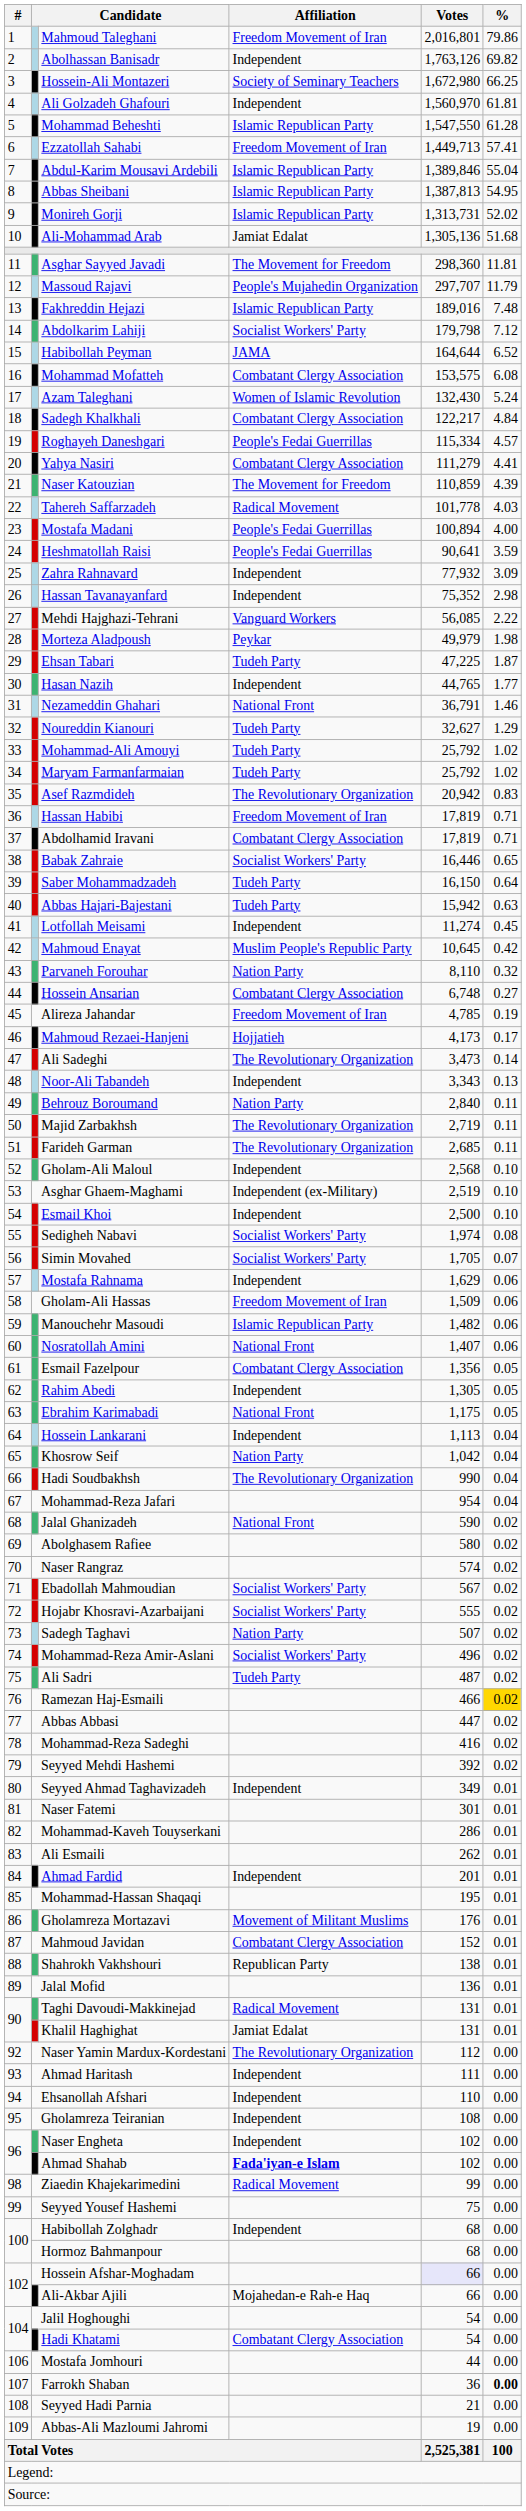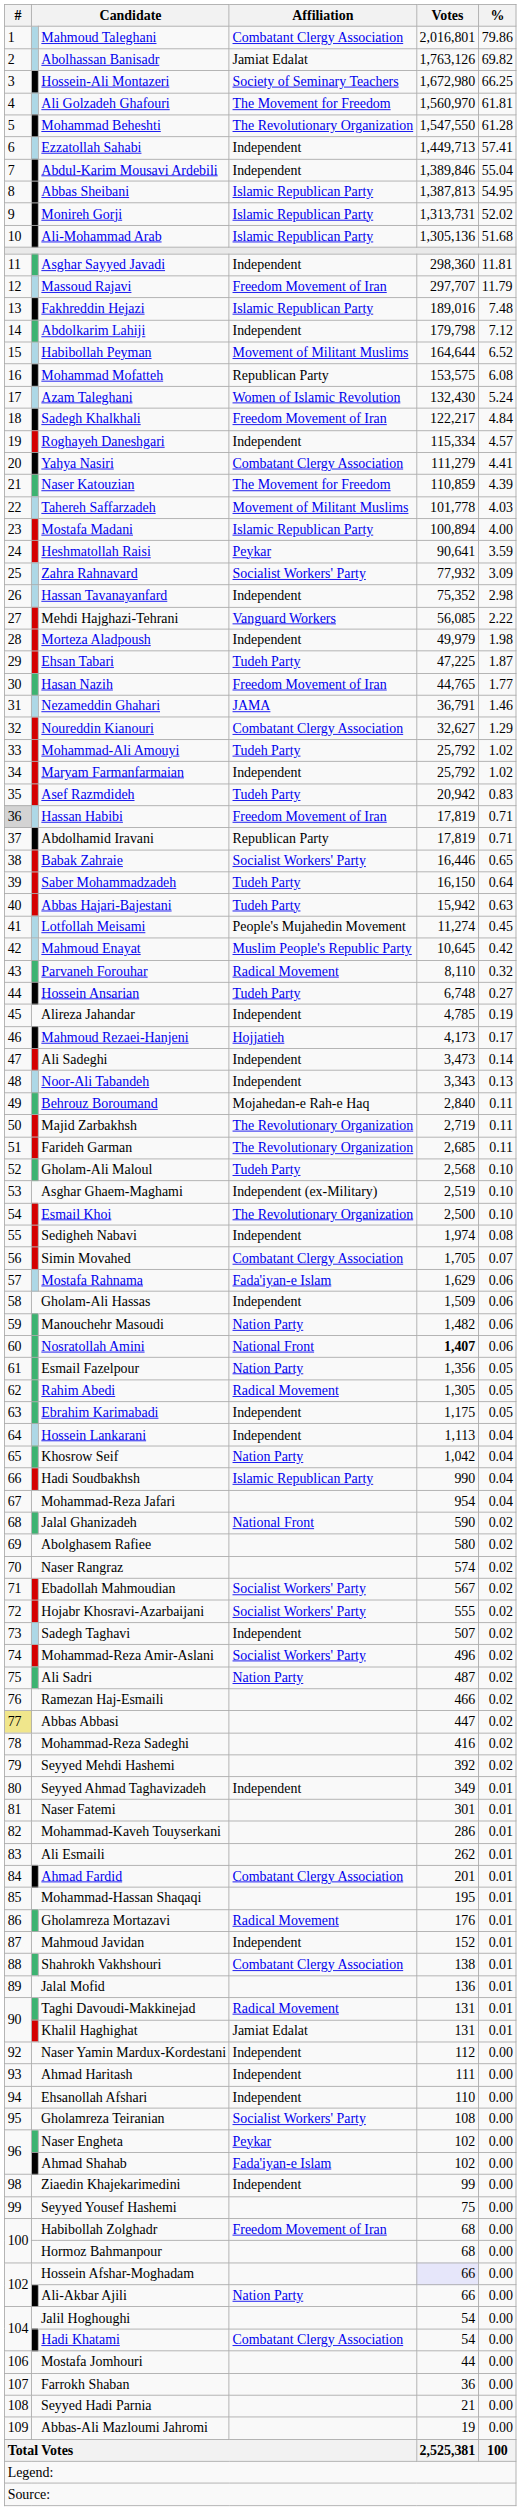(310, 37) Freedom Movement of Iran -> (318, 37) Combatant Clergy Association
(267, 59) Independent -> (270, 59) Jamiat Edalat
(267, 103) Independent -> (312, 103) The Movement for Freedom
(303, 125) Islamic Republican Party -> (323, 125) The Revolutionary Organization
(310, 147) Freedom Movement of Iran -> (267, 147) Independent
(303, 170) Islamic Republican Party -> (267, 170) Independent
(270, 236) Jamiat Edalat -> (303, 236) Islamic Republican Party
(312, 264) The Movement for Freedom -> (267, 264) Independent
(325, 286) People's Mujahedin Organization -> (310, 286) Freedom Movement of Iran
(299, 331) Socialist Workers' Party -> (267, 331) Independent
(251, 353) JAMA -> (320, 353) Movement of Militant Muslims
(318, 375) Combatant Clergy Association -> (281, 375) Republican Party
(318, 419) Combatant Clergy Association -> (310, 419) Freedom Movement of Iran
(302, 441) People's Fedai Guerrillas -> (267, 441) Independent
(286, 507) Radical Movement -> (320, 507) Movement of Militant Muslims
(302, 529) People's Fedai Guerrillas -> (303, 529) Islamic Republican Party
(302, 551) People's Fedai Guerrillas -> (252, 551) Peykar
(267, 573) Independent -> (299, 573) Socialist Workers' Party
(252, 640) Peykar -> (267, 640) Independent
(267, 684) Independent -> (310, 684) Freedom Movement of Iran
(273, 706) National Front -> (251, 706) JAMA
(266, 728) Tudeh Party -> (318, 728) Combatant Clergy Association
(266, 772) Tudeh Party -> (267, 772) Independent
(323, 794) The Revolutionary Organization -> (266, 794) Tudeh Party
(15, 816) no background -> (15, 816) lightgrey background
(318, 838) Combatant Clergy Association -> (281, 838) Republican Party
(267, 927) Independent -> (319, 927) People's Mujahedin Movement
(268, 971) Nation Party -> (286, 971) Radical Movement
(318, 993) Combatant Clergy Association -> (266, 993) Tudeh Party
(310, 1015) Freedom Movement of Iran -> (267, 1015) Independent
(323, 1059) The Revolutionary Organization -> (267, 1059) Independent
(268, 1103) Nation Party -> (301, 1103) Mojahedan-e Rah-e Haq
(267, 1169) Independent -> (266, 1169) Tudeh Party
(267, 1214) Independent -> (323, 1214) The Revolutionary Organization
(299, 1236) Socialist Workers' Party -> (267, 1236) Independent
(299, 1258) Socialist Workers' Party -> (318, 1258) Combatant Clergy Association
(267, 1280) Independent -> (282, 1280) Fada'iyan-e Islam
(310, 1302) Freedom Movement of Iran -> (267, 1302) Independent
(303, 1324) Islamic Republican Party -> (268, 1324) Nation Party
(464, 1346) normal -> (460, 1346) bold
(318, 1368) Combatant Clergy Association -> (268, 1368) Nation Party
(267, 1390) Independent -> (286, 1390) Radical Movement
(273, 1412) National Front -> (267, 1412) Independent
(323, 1478) The Revolutionary Organization -> (303, 1478) Islamic Republican Party
(268, 1633) Nation Party -> (267, 1633) Independent
(266, 1677) Tudeh Party -> (268, 1677) Nation Party
(506, 1699) gold background -> (501, 1699) no background
(15, 1721) no background -> (15, 1721) khaki background
(267, 1876) Independent -> (318, 1876) Combatant Clergy Association
(320, 1920) Movement of Militant Muslims -> (286, 1920) Radical Movement
(318, 1942) Combatant Clergy Association -> (267, 1942) Independent
(281, 1964) Republican Party -> (318, 1964) Combatant Clergy Association
(323, 2052) The Revolutionary Organization -> (267, 2052) Independent
(267, 2119) Independent -> (299, 2119) Socialist Workers' Party
(267, 2141) Independent -> (252, 2141) Peykar
(286, 2163) bold -> (282, 2163) normal
(286, 2185) Radical Movement -> (267, 2185) Independent
(267, 2229) Independent -> (310, 2229) Freedom Movement of Iran
(301, 2295) Mojahedan-e Rah-e Haq -> (268, 2295) Nation Party
(506, 2384) bold -> (501, 2384) normal
